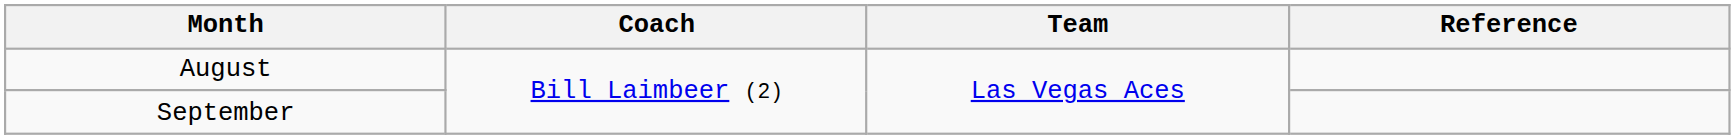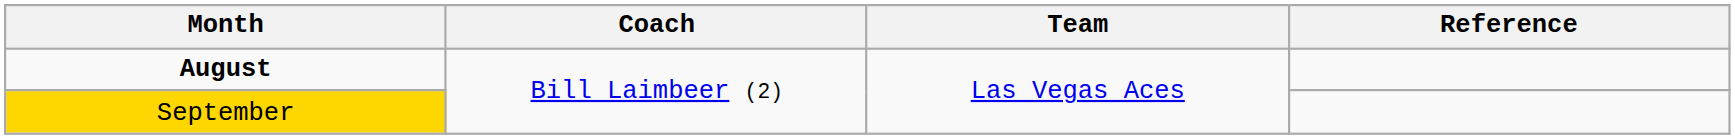(226, 69) normal -> (226, 69) bold
(226, 112) no background -> (226, 112) gold background
